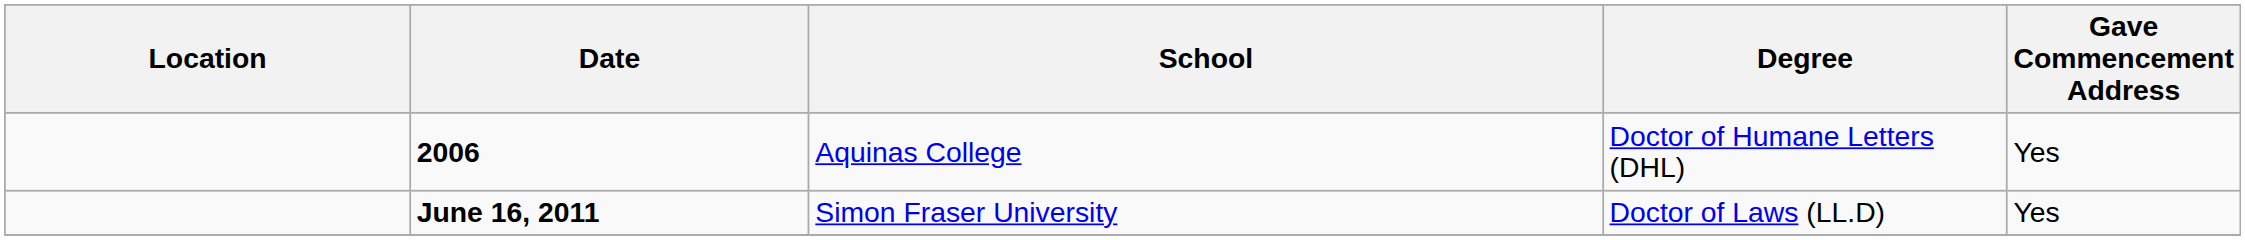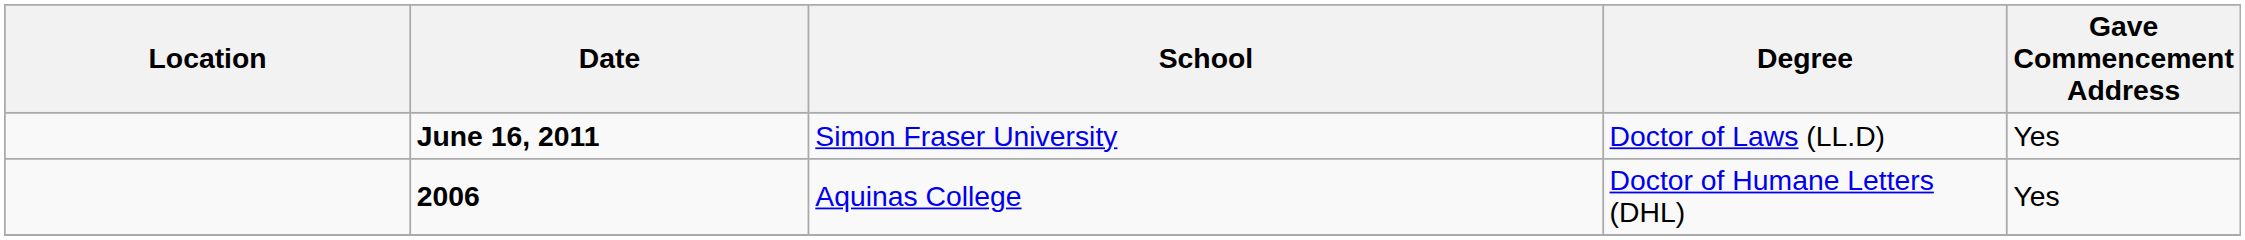rows swapped: (448, 151) <-> (508, 212)
